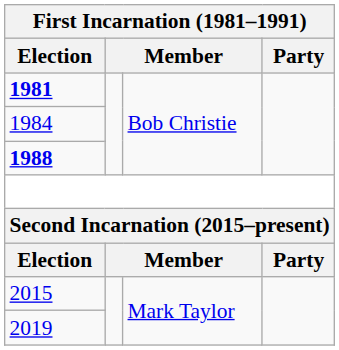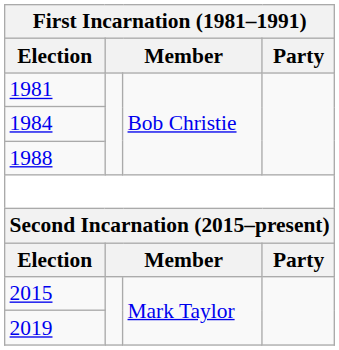(31, 89) bold -> (31, 89) normal
(31, 157) bold -> (31, 157) normal
